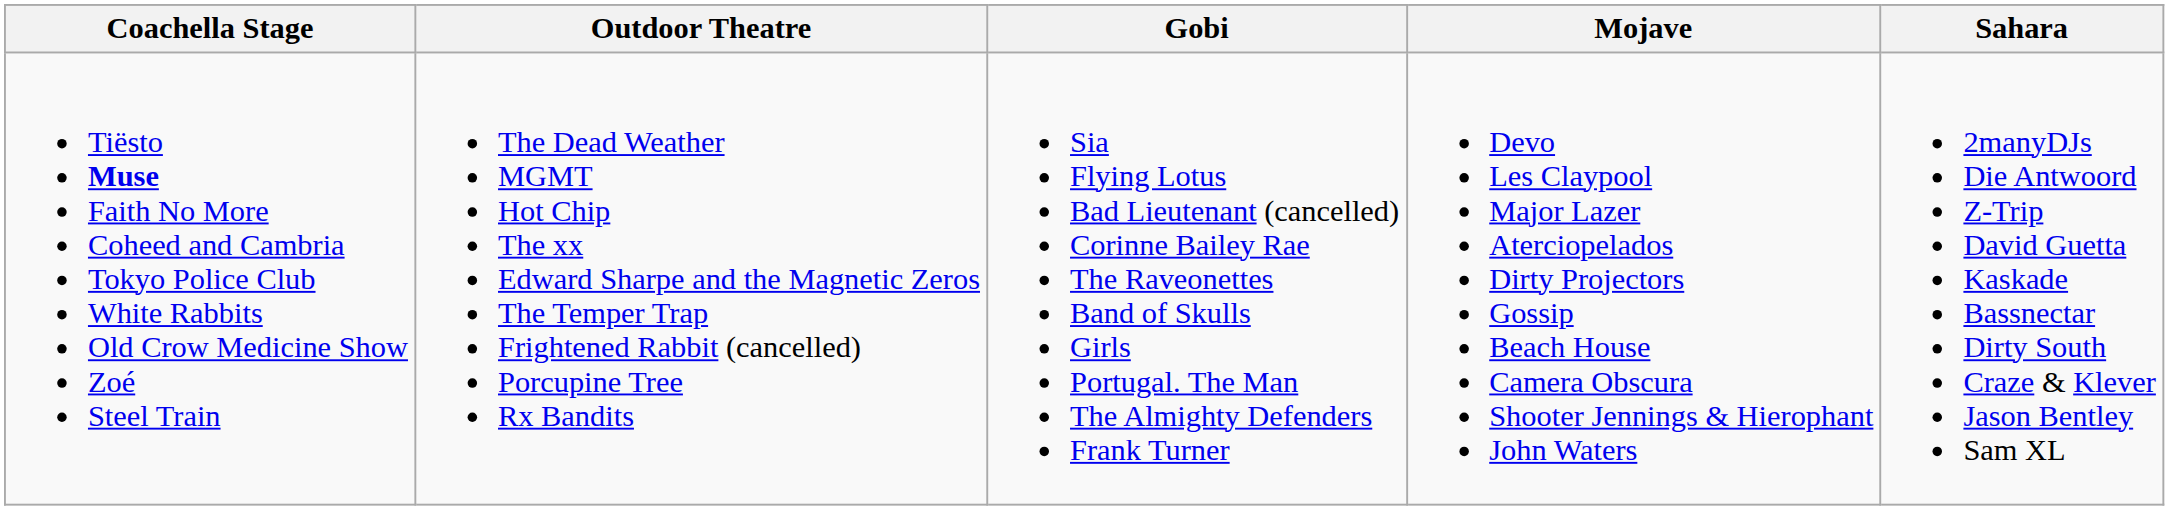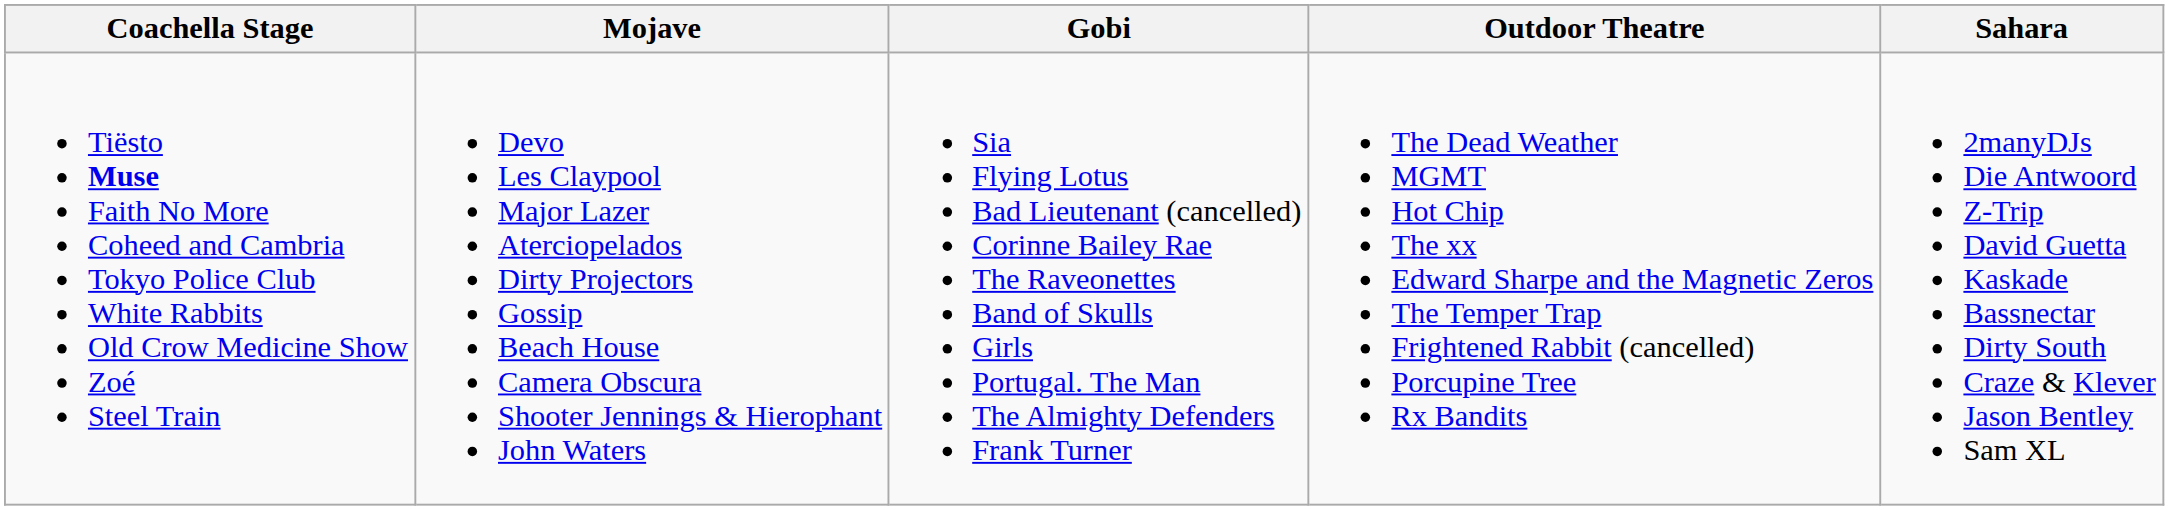columns swapped: (701, 28) <-> (1643, 28)
